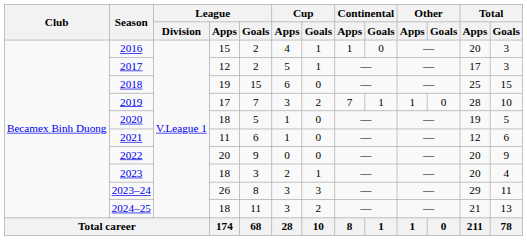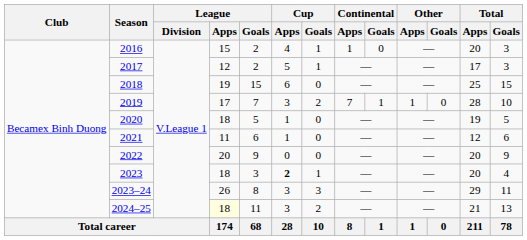(287, 173) normal -> (287, 173) bold
(224, 208) no background -> (224, 208) lightyellow background
